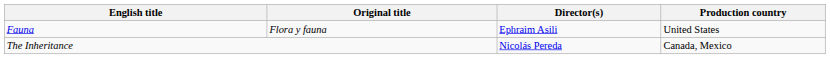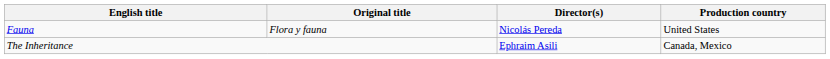(528, 29) Ephraim Asili -> (531, 29) Nicolás Pereda
(531, 45) Nicolás Pereda -> (528, 45) Ephraim Asili
